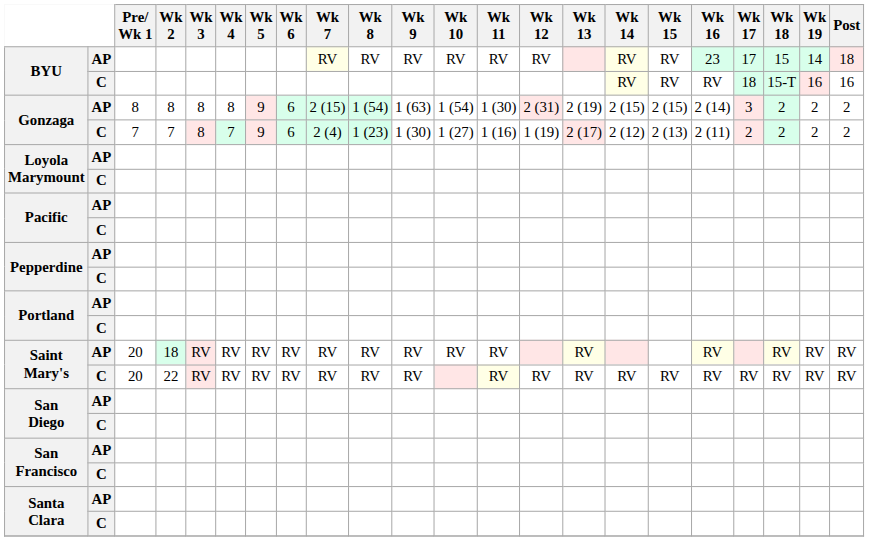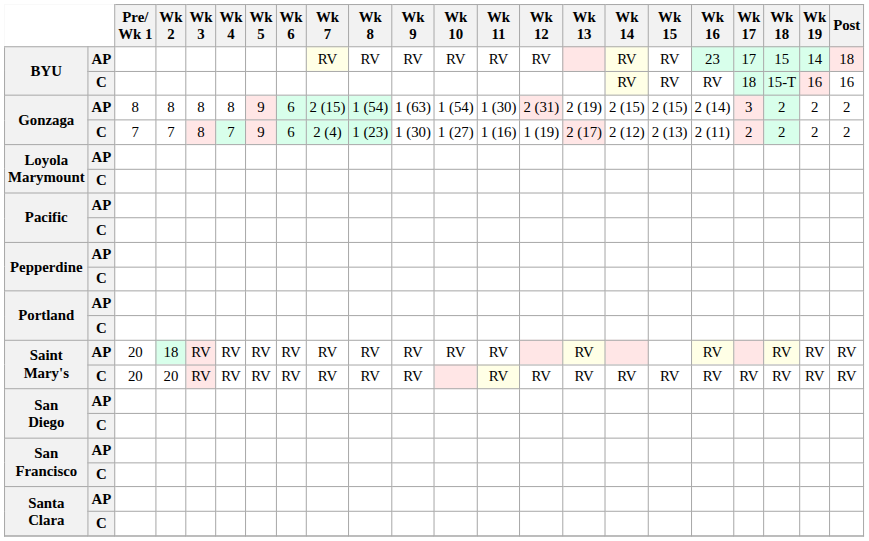(171, 377) 22 -> (171, 377) 20
